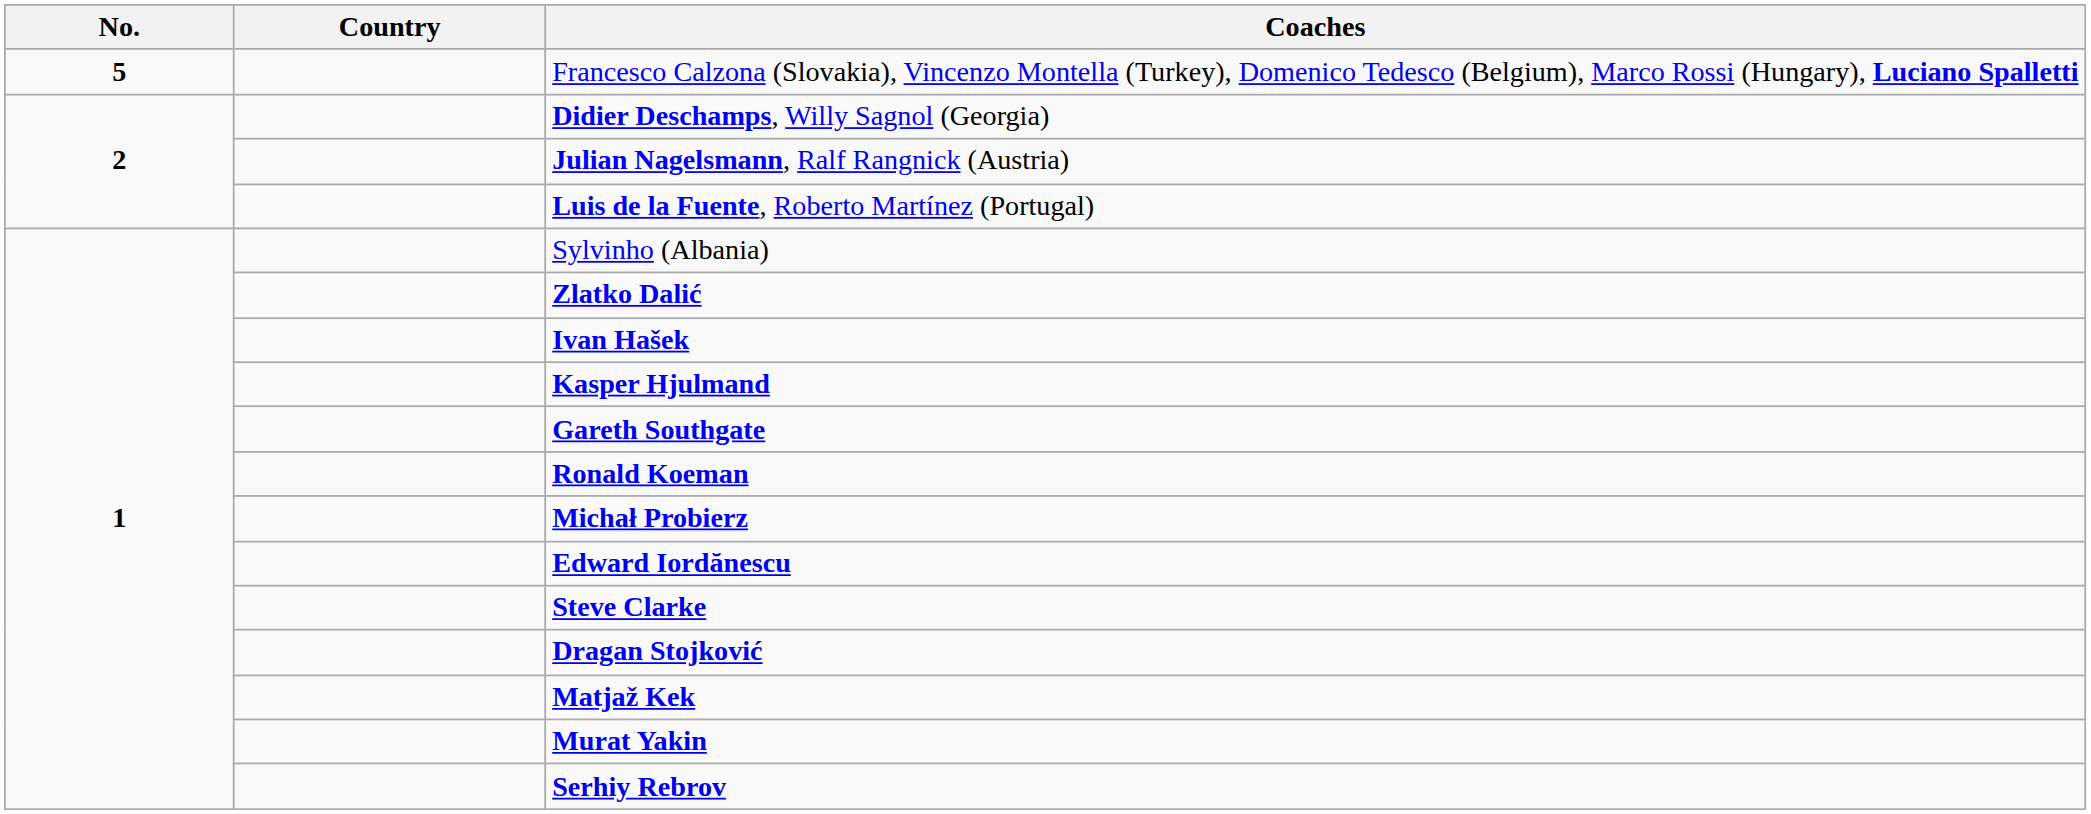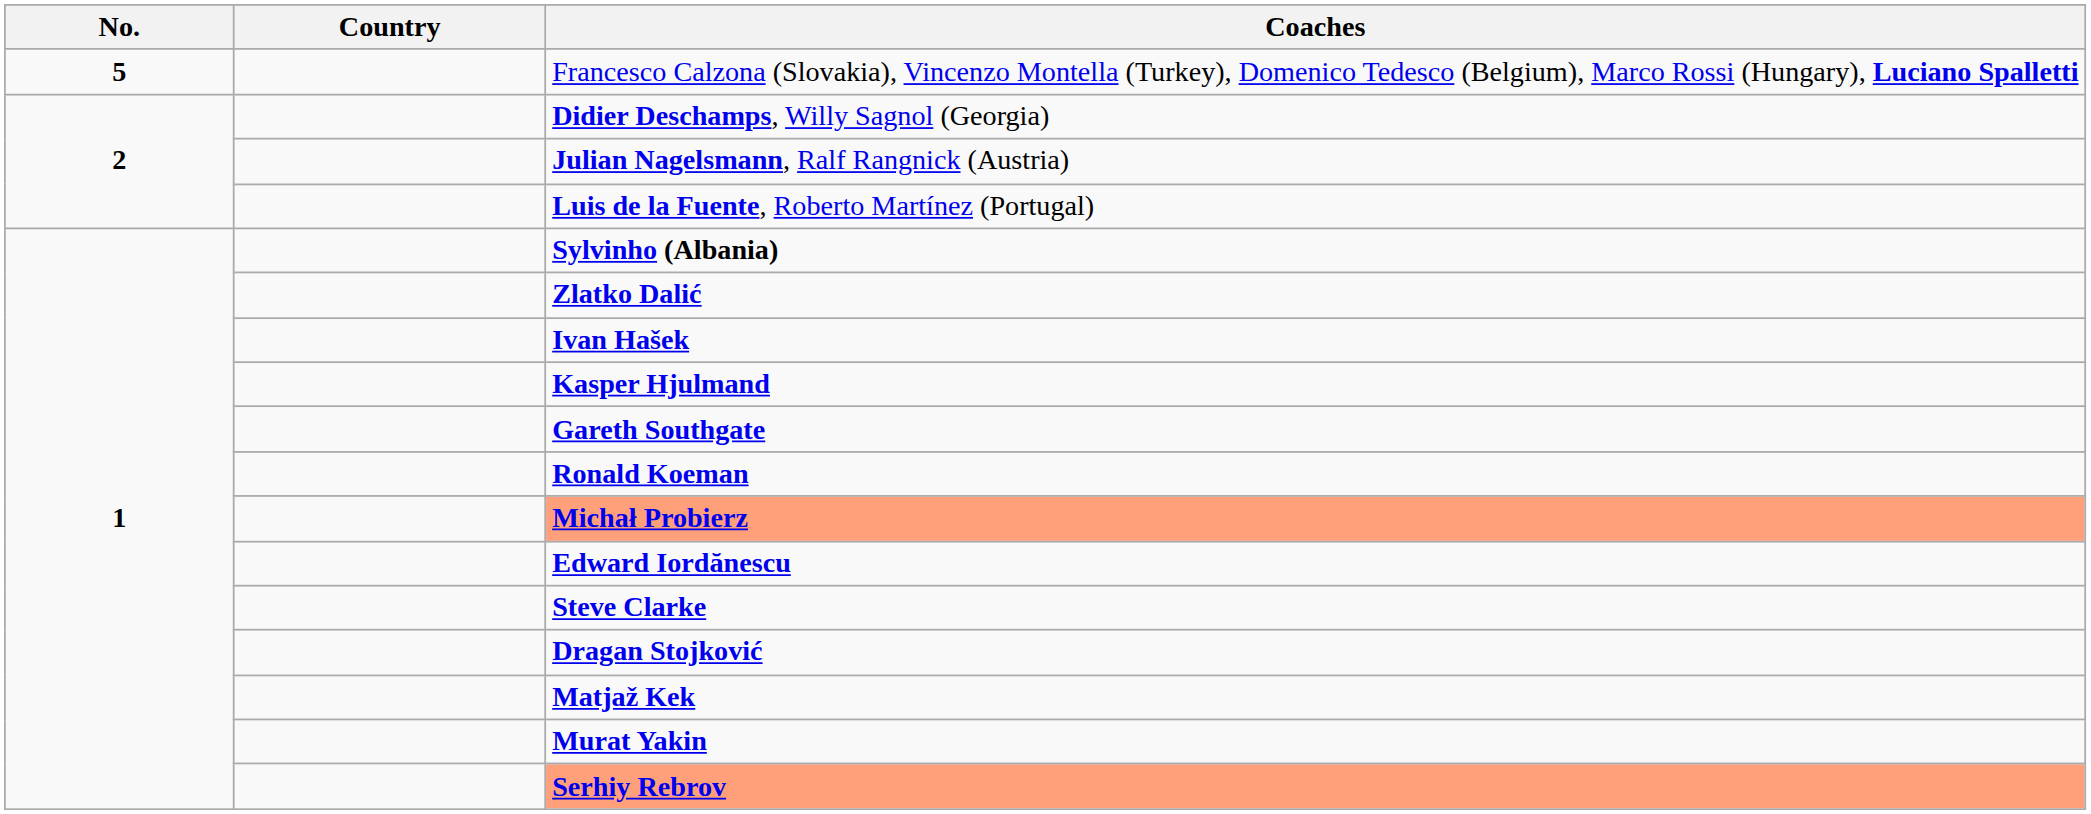(661, 250) normal -> (665, 250) bold
(650, 518) no background -> (650, 518) lightsalmon background
(639, 786) no background -> (639, 786) lightsalmon background
